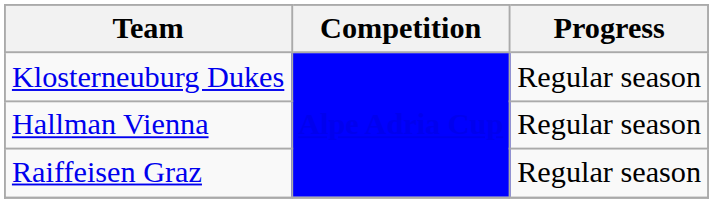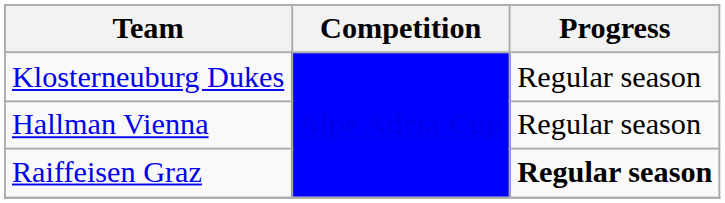(609, 172) normal -> (615, 172) bold
